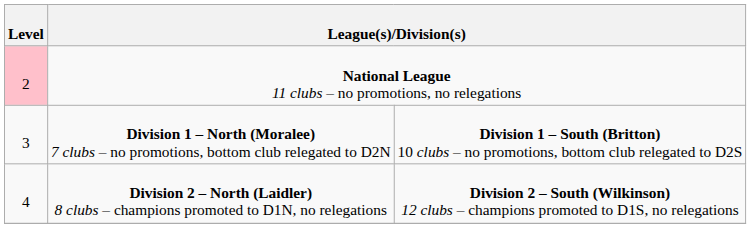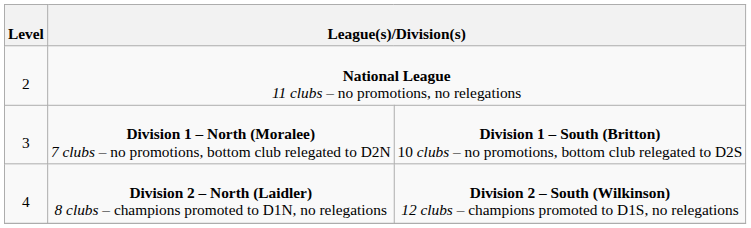(26, 84) pink background -> (26, 84) no background
